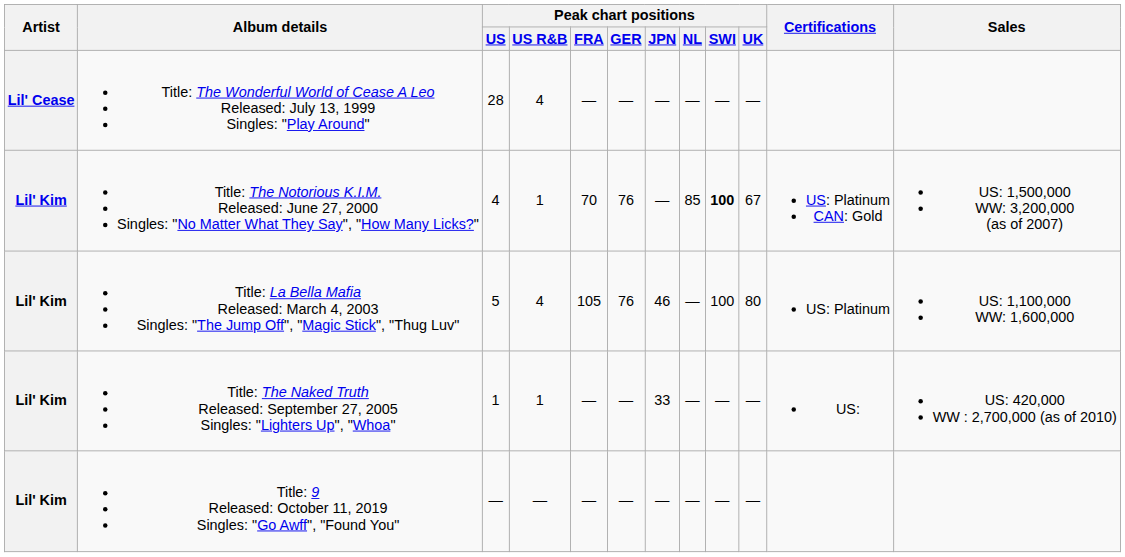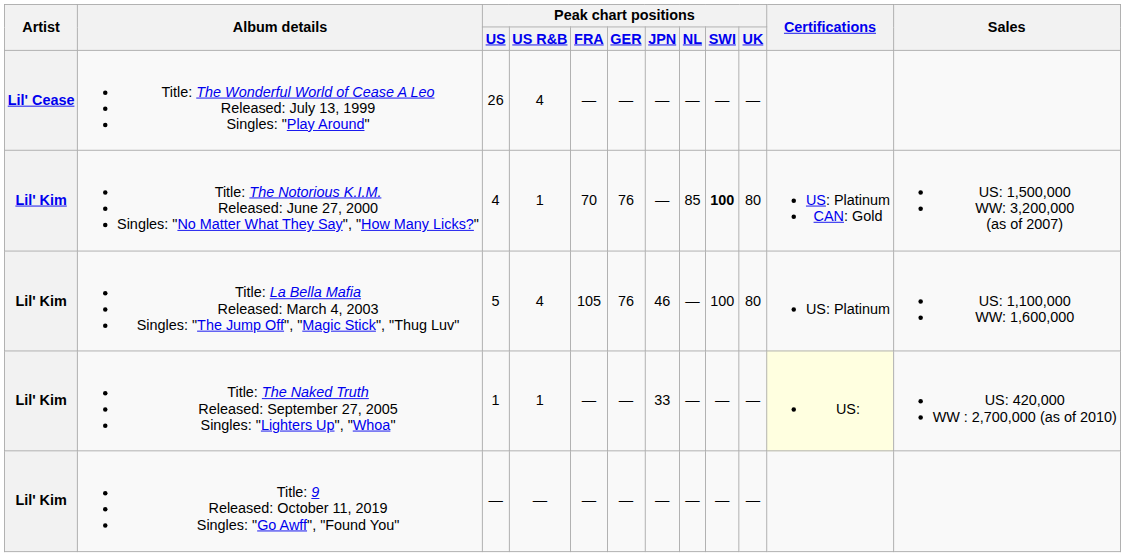(496, 100) 28 -> (496, 100) 26
(753, 200) 67 -> (753, 200) 80
(830, 409) no background -> (830, 409) lightyellow background
